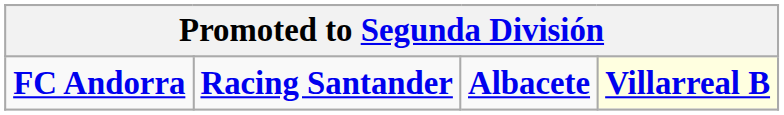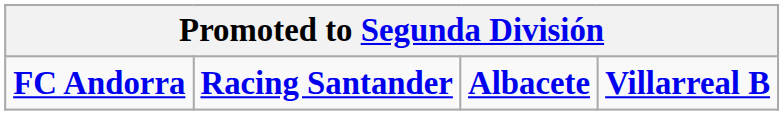(688, 82) lightyellow background -> (688, 82) no background
